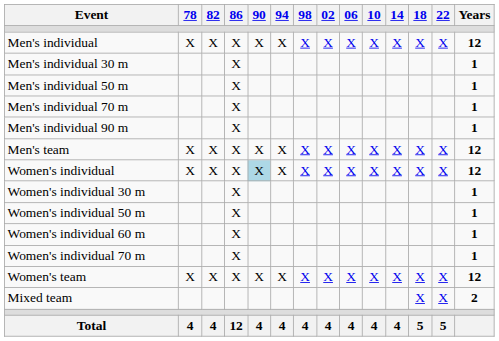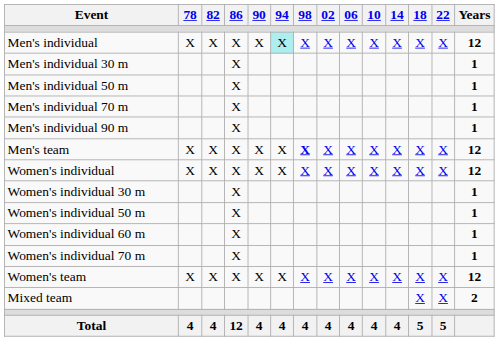(282, 42) no background -> (282, 42) paleturquoise background
(305, 149) normal -> (305, 149) bold
(259, 170) lightblue background -> (259, 170) no background
